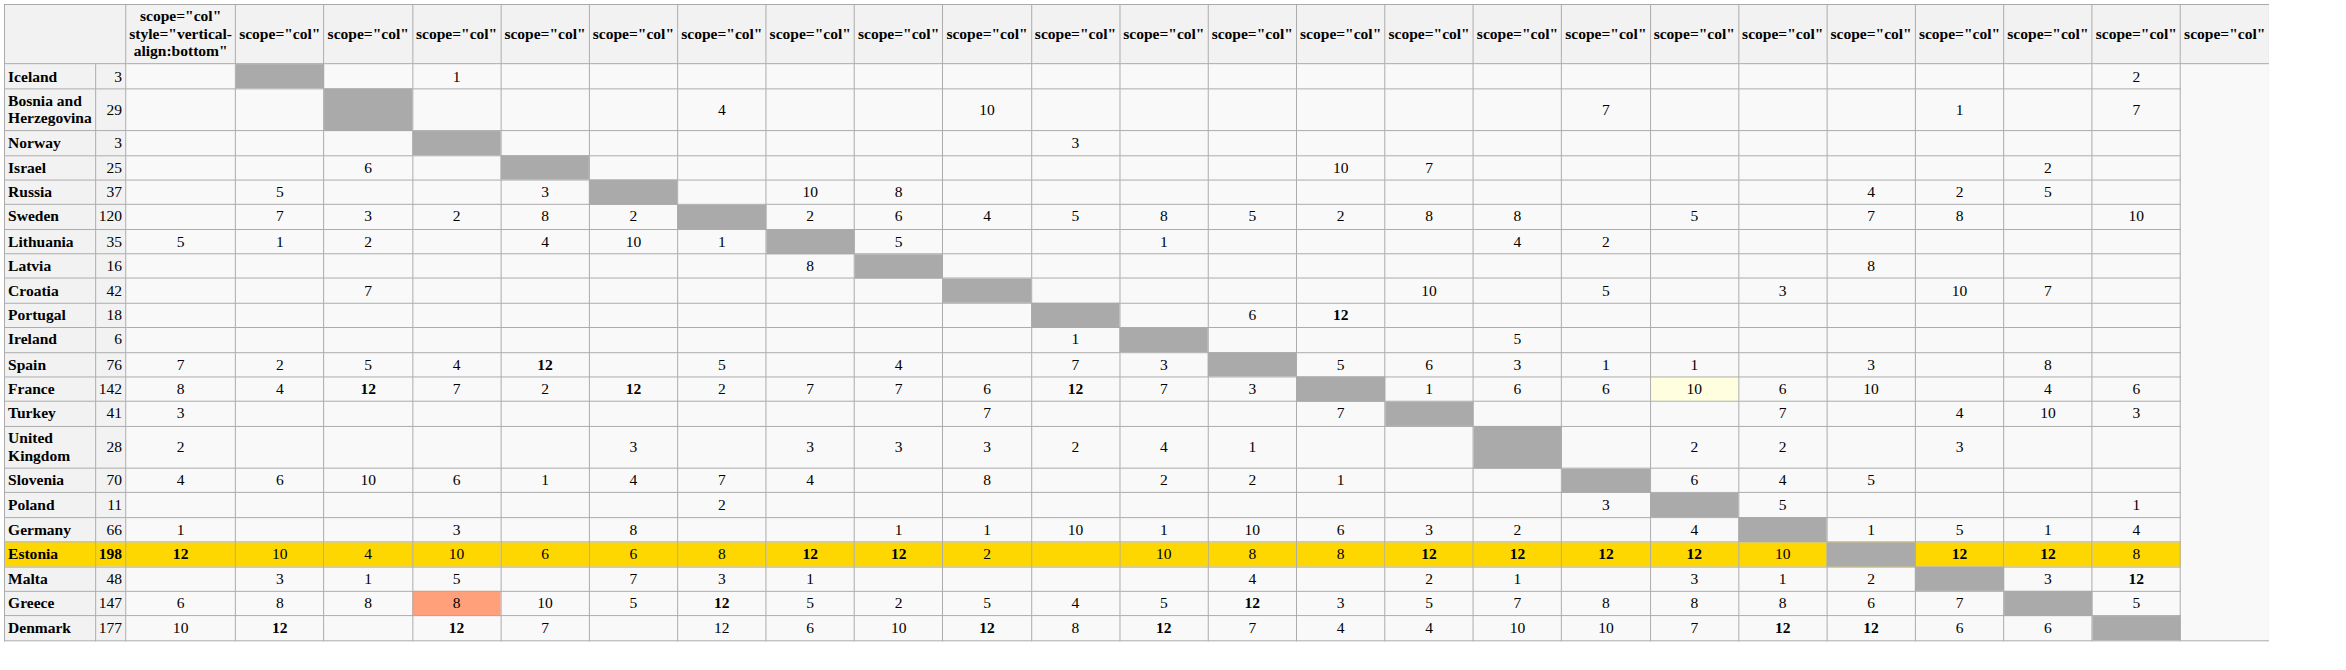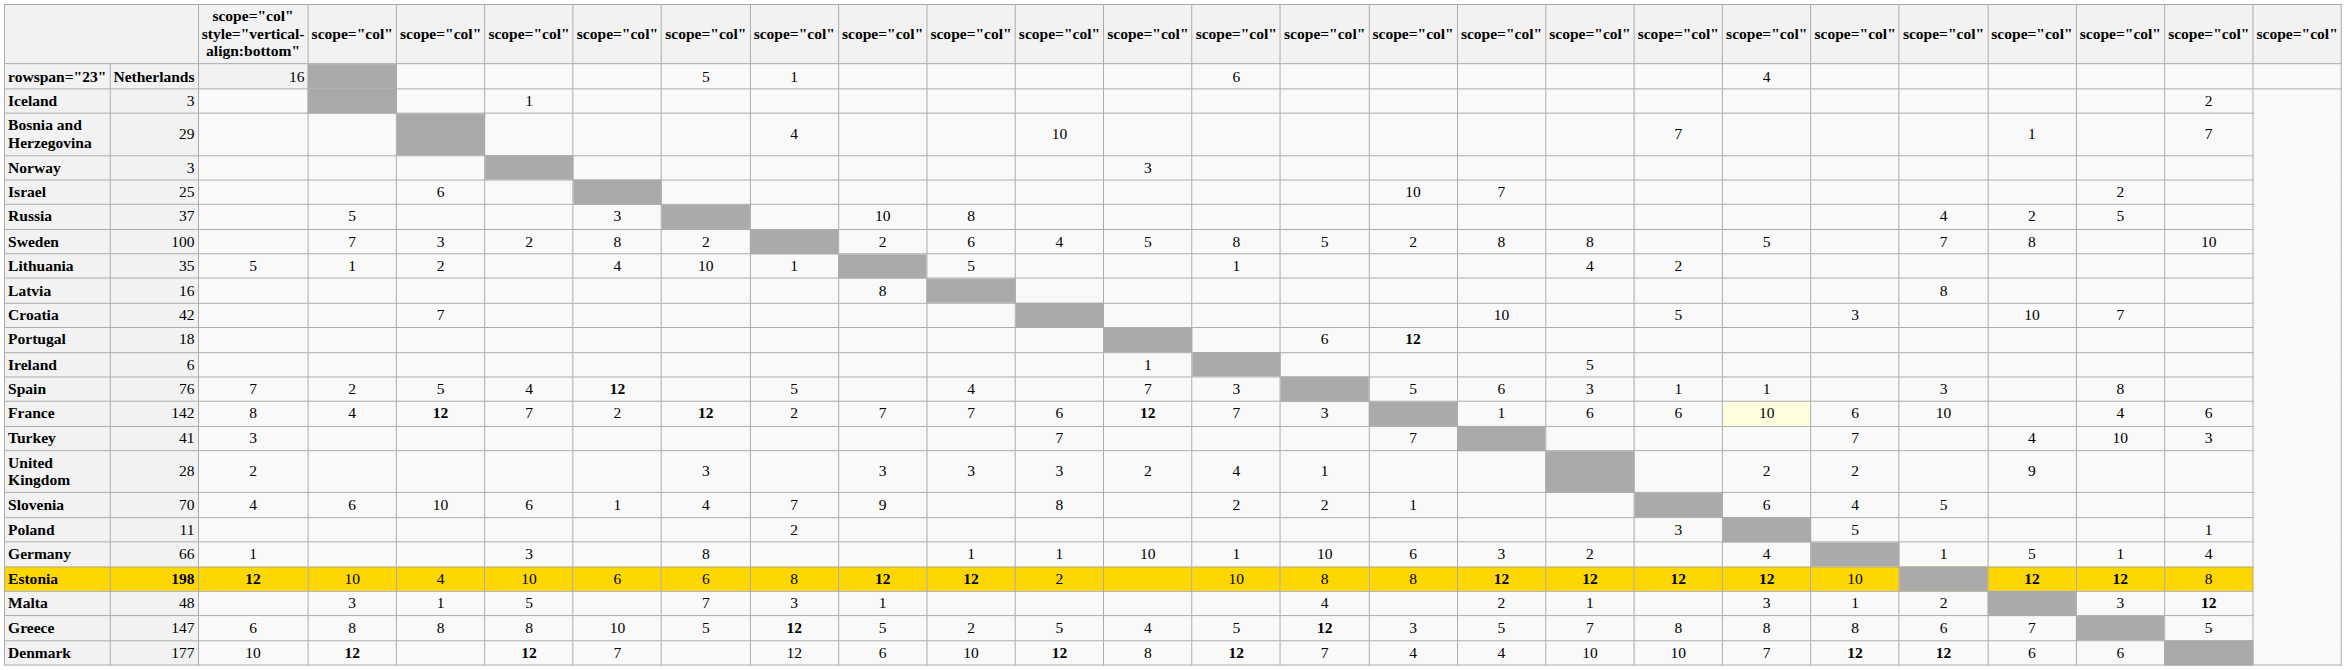+ row: (57, 76)
(110, 216) 120 -> (183, 241) 100
(1960, 447) 3 -> (2032, 471) 9
(810, 480) 4 -> (883, 505) 9
(457, 603) lightsalmon background -> (529, 628) no background
